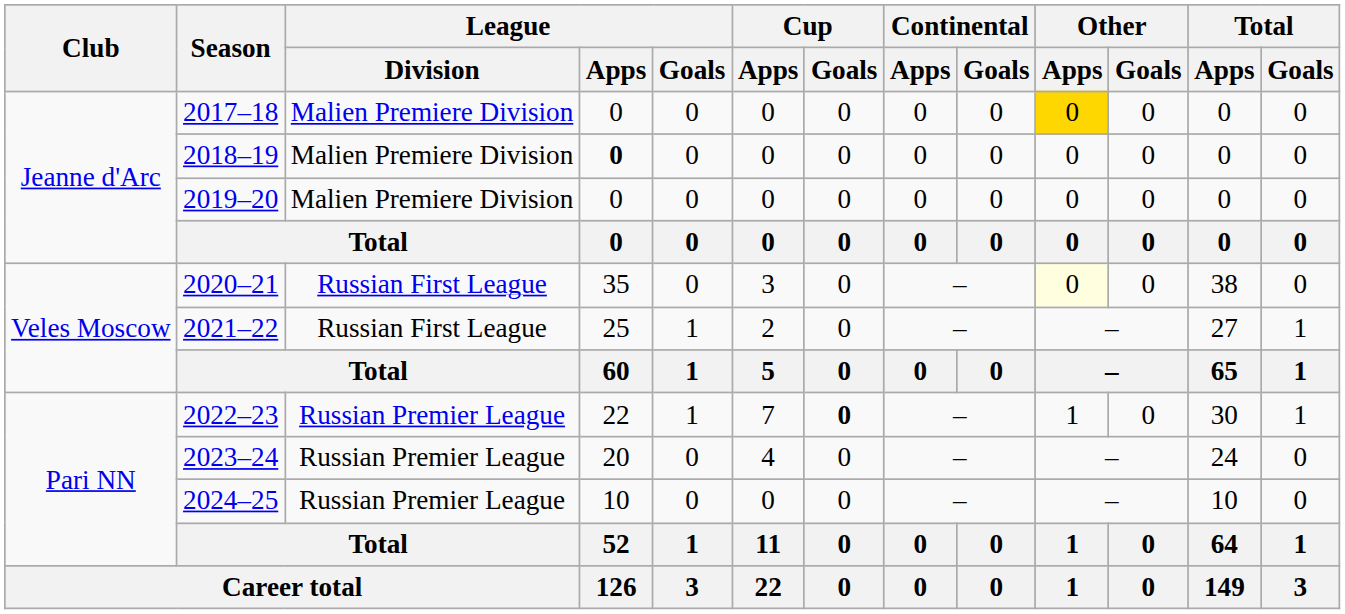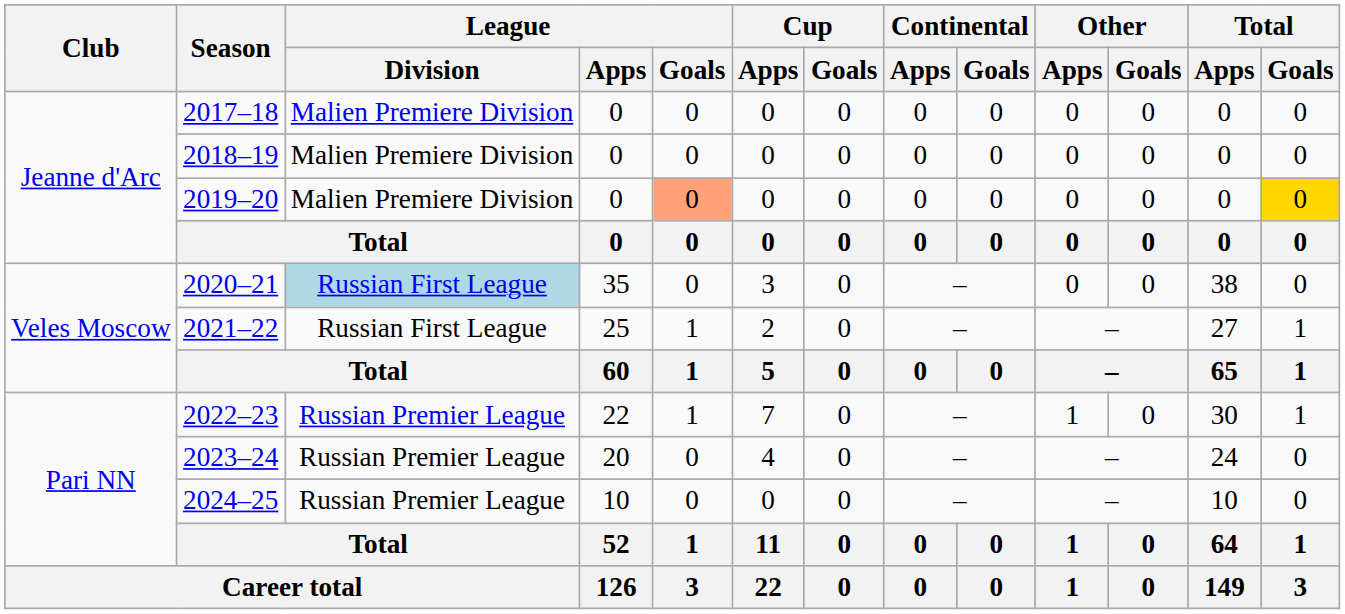(1072, 112) gold background -> (1072, 112) no background
(616, 155) bold -> (616, 155) normal
(692, 198) no background -> (692, 198) lightsalmon background
(1300, 198) no background -> (1300, 198) gold background
(432, 284) no background -> (432, 284) lightblue background
(1072, 284) lightyellow background -> (1072, 284) no background
(844, 414) bold -> (844, 414) normal
